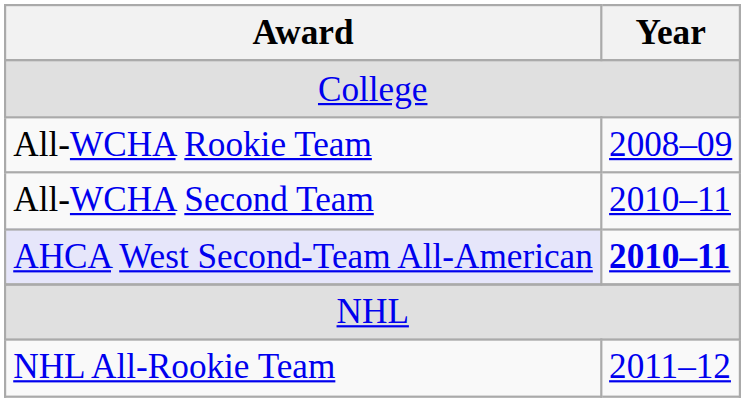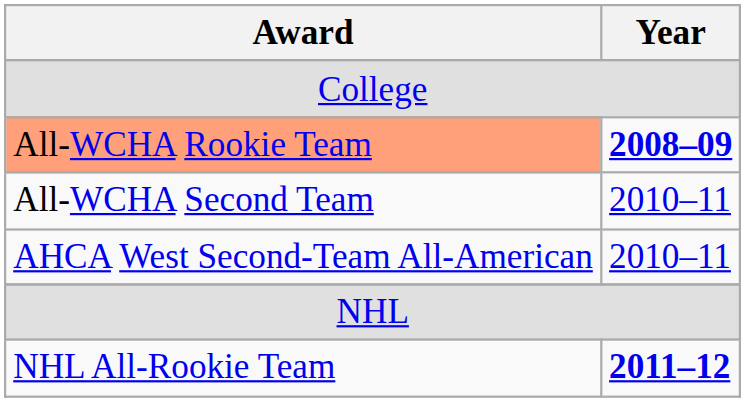(193, 144) no background -> (193, 144) lightsalmon background
(671, 144) normal -> (671, 144) bold
(303, 255) lavender background -> (303, 255) no background
(670, 255) bold -> (670, 255) normal
(670, 367) normal -> (670, 367) bold
